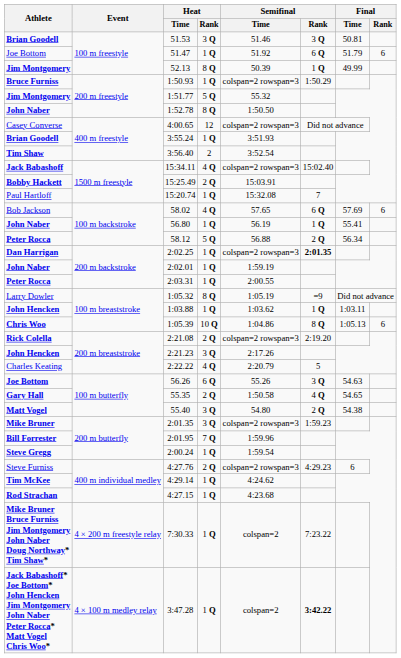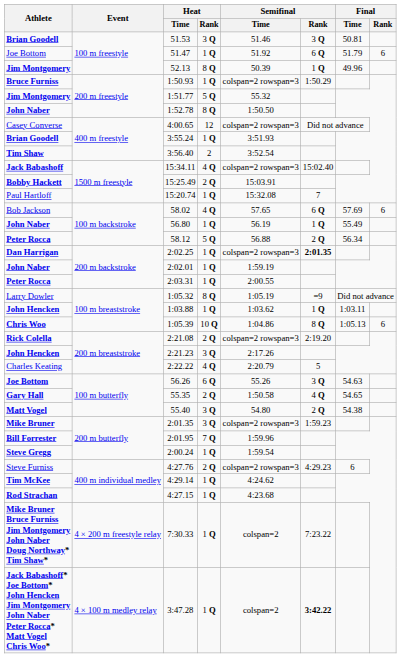(353, 68) 49.99 -> (353, 68) 49.96
(353, 224) 55.41 -> (353, 224) 55.49
